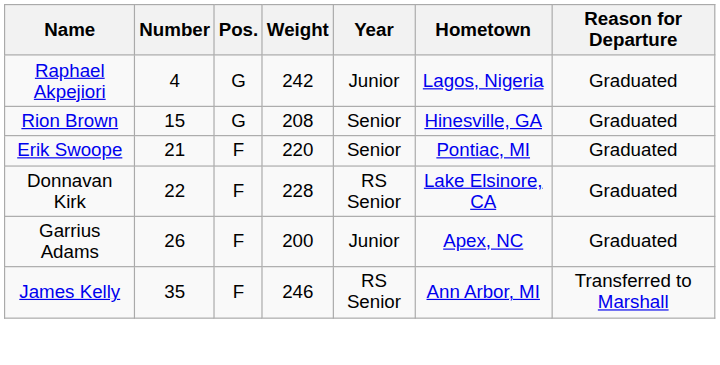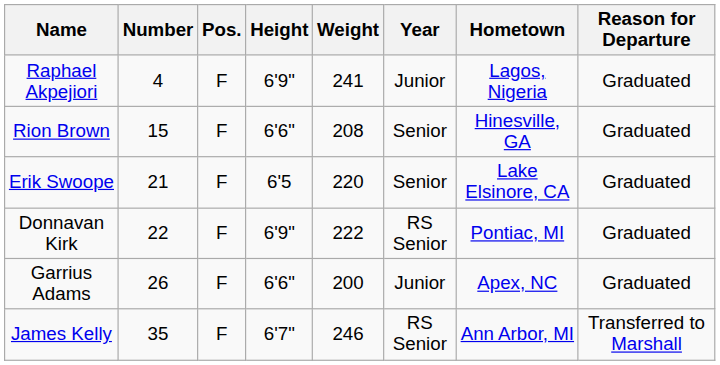+ column: (279, 29)
(238, 80) G -> (222, 80) F
(298, 80) 242 -> (348, 80) 241
(238, 120) G -> (222, 131) F
(483, 150) Pontiac, MI -> (517, 182) Lake Elsinore, CA
(298, 190) 228 -> (348, 232) 222
(483, 190) Lake Elsinore, CA -> (517, 232) Pontiac, MI
